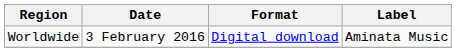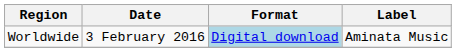(275, 37) no background -> (275, 37) lightblue background
